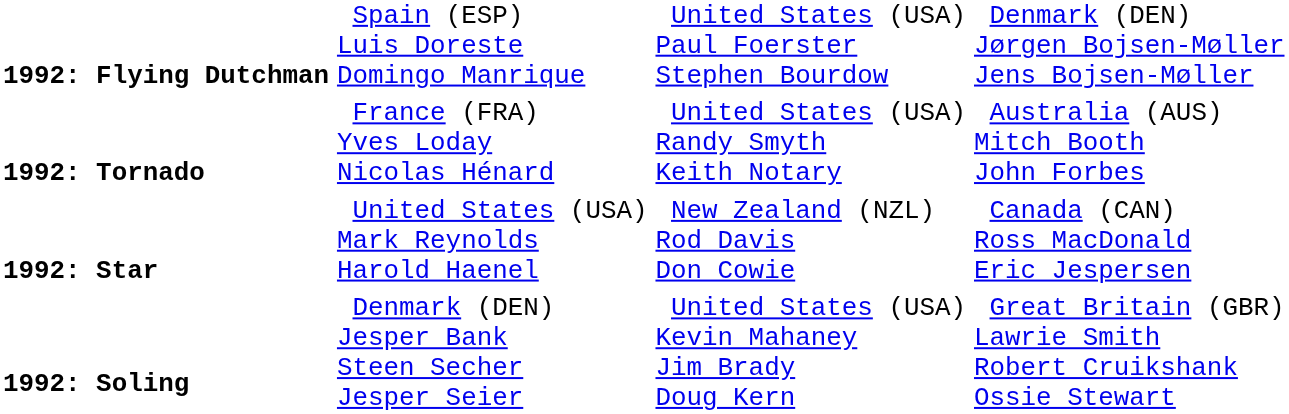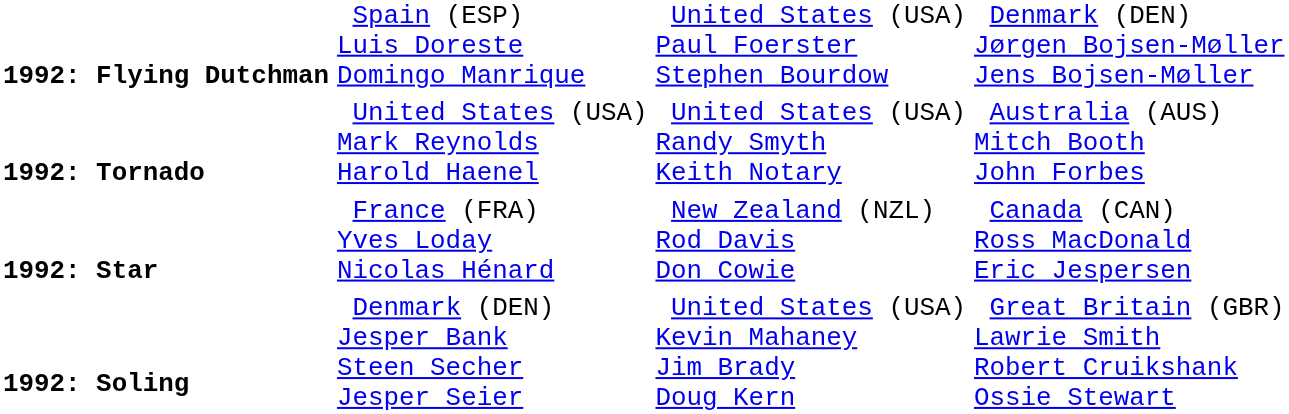(446, 143) France (FRA) Yves Loday Nicolas Hénard -> (492, 143) United States (USA) Mark Reynolds Harold Haenel
(492, 241) United States (USA) Mark Reynolds Harold Haenel -> (446, 241) France (FRA) Yves Loday Nicolas Hénard
